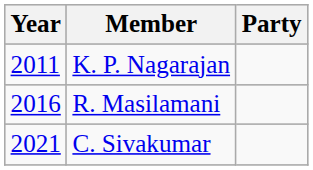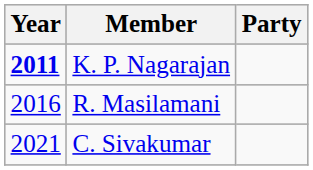(35, 64) normal -> (35, 64) bold
